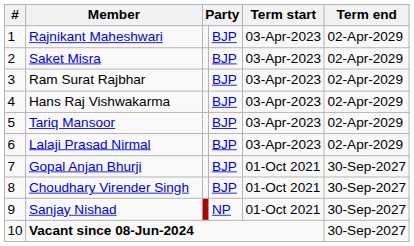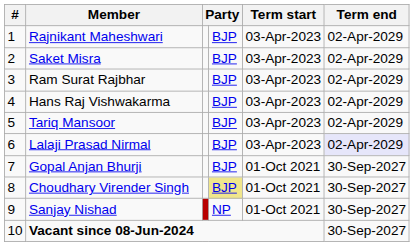(365, 144) no background -> (365, 144) lavender background
(224, 187) no background -> (224, 187) khaki background
